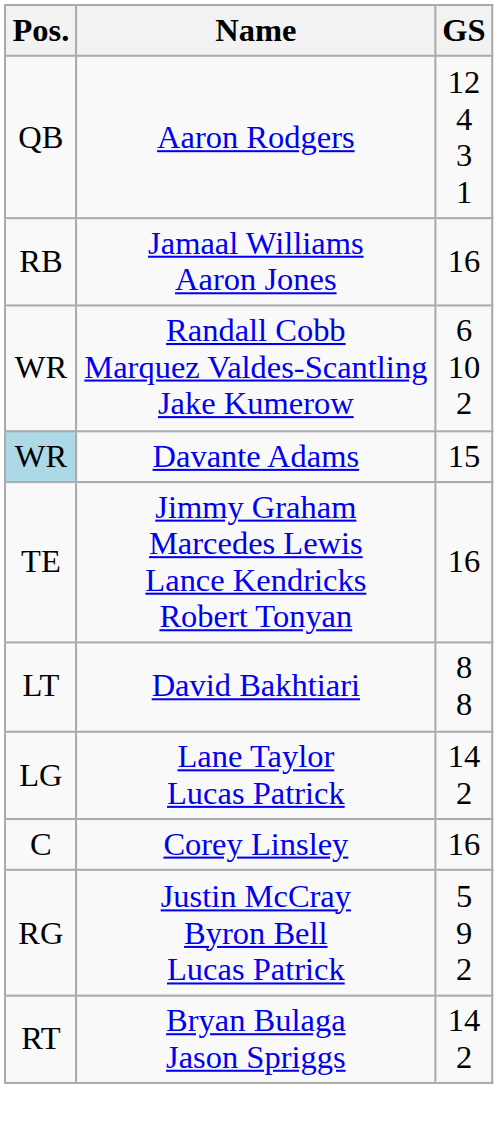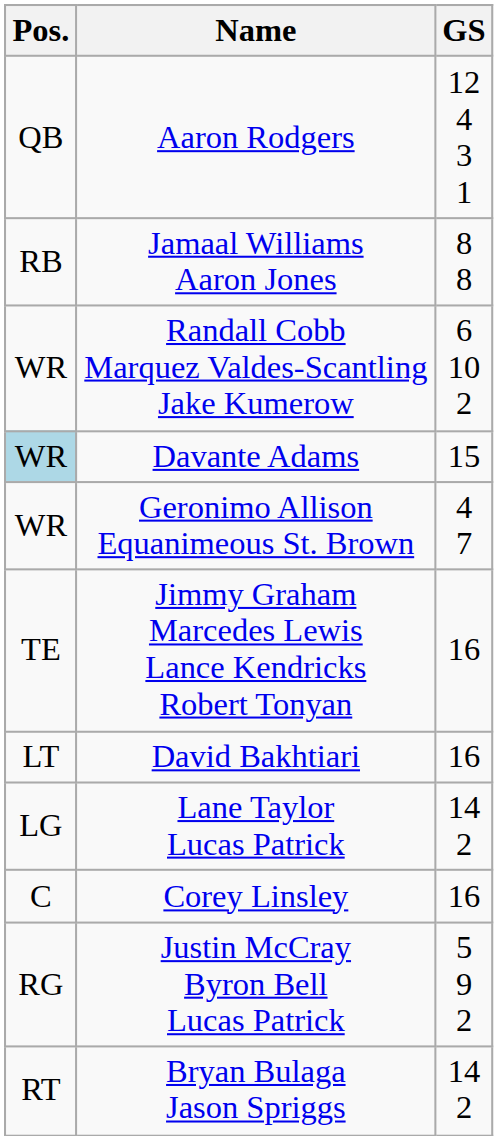(464, 261) 16 -> (464, 261) 8 8
+ row: (256, 525)
(464, 686) 8 8 -> (464, 756) 16
